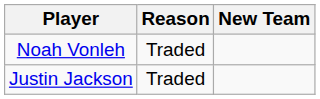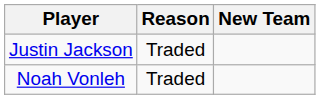rows swapped: (71, 49) <-> (71, 79)
